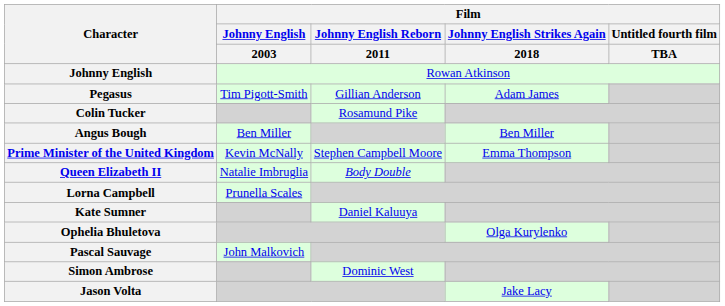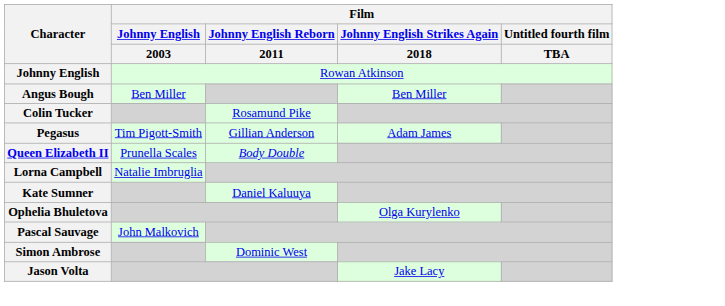rows swapped: (111, 133) <-> (111, 93)
- row: (111, 152)
(264, 172) Natalie Imbruglia -> (158, 152) Prunella Scales
(264, 192) Prunella Scales -> (158, 172) Natalie Imbruglia
